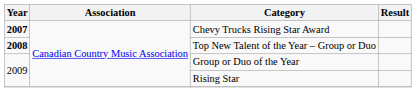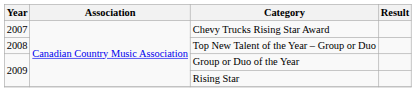(17, 29) bold -> (17, 29) normal
(17, 45) bold -> (17, 45) normal
